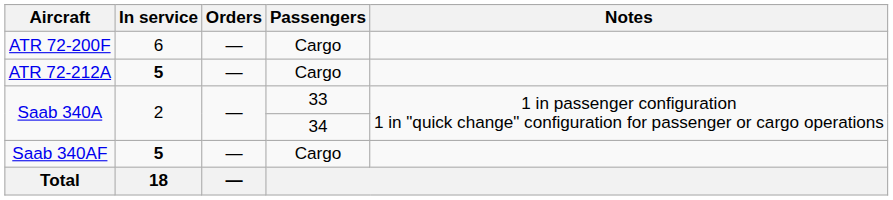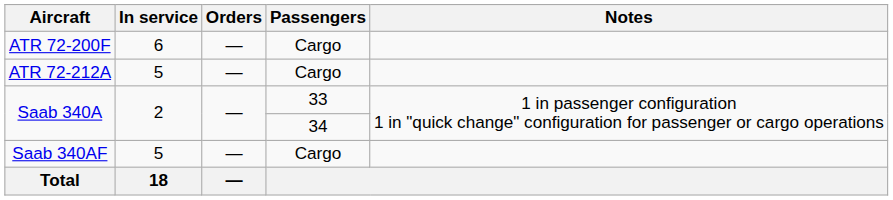(158, 72) bold -> (158, 72) normal
(158, 153) bold -> (158, 153) normal
